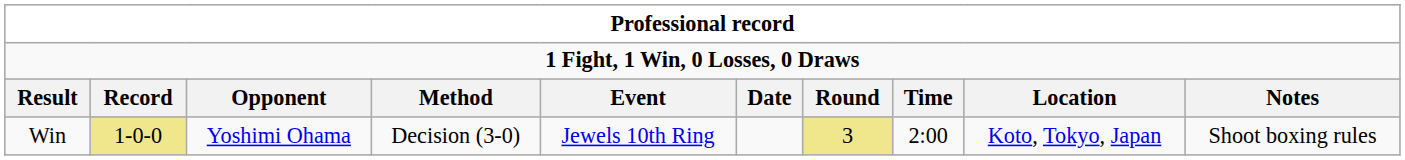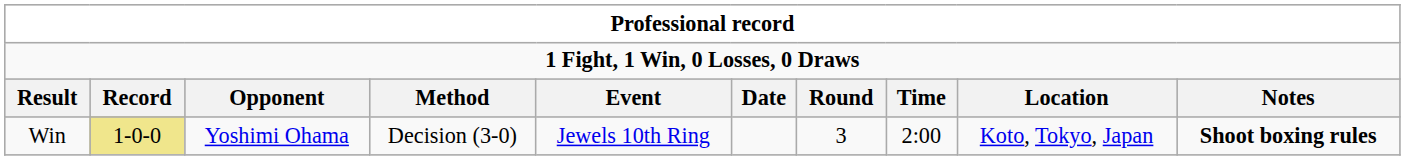(847, 135) khaki background -> (841, 135) no background
(1293, 135) normal -> (1288, 135) bold
